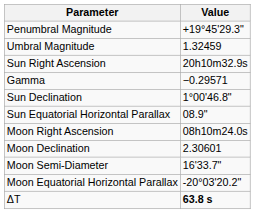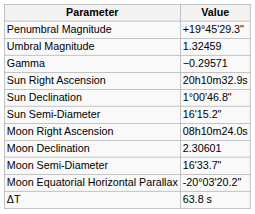rows swapped: (26, 81) <-> (56, 64)
+ row: (54, 115)
- row: (88, 115)
(198, 200) bold -> (197, 200) normal
